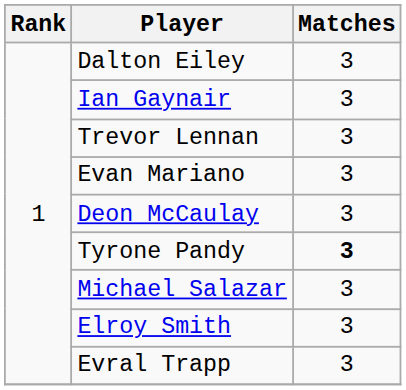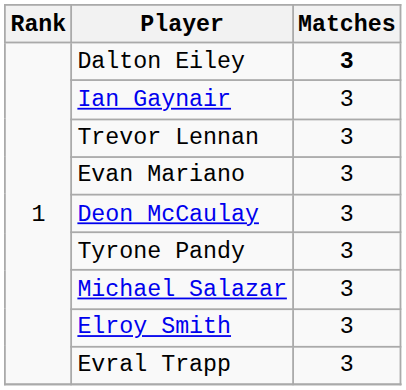(347, 62) normal -> (347, 62) bold
(347, 251) bold -> (347, 251) normal
